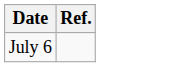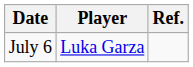+ column: (102, 18)
